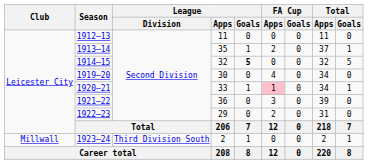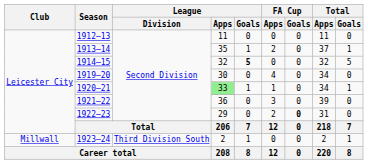(223, 88) no background -> (223, 88) lightgreen background
(273, 88) pink background -> (273, 88) no background
(299, 114) normal -> (299, 114) bold
